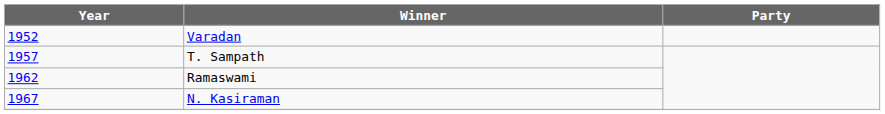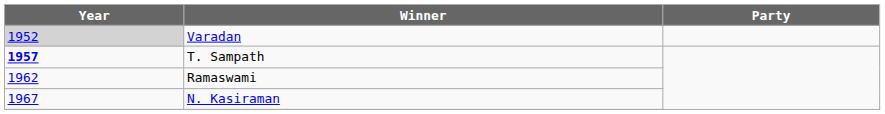(23, 36) no background -> (23, 36) lightgrey background
(23, 57) normal -> (23, 57) bold
